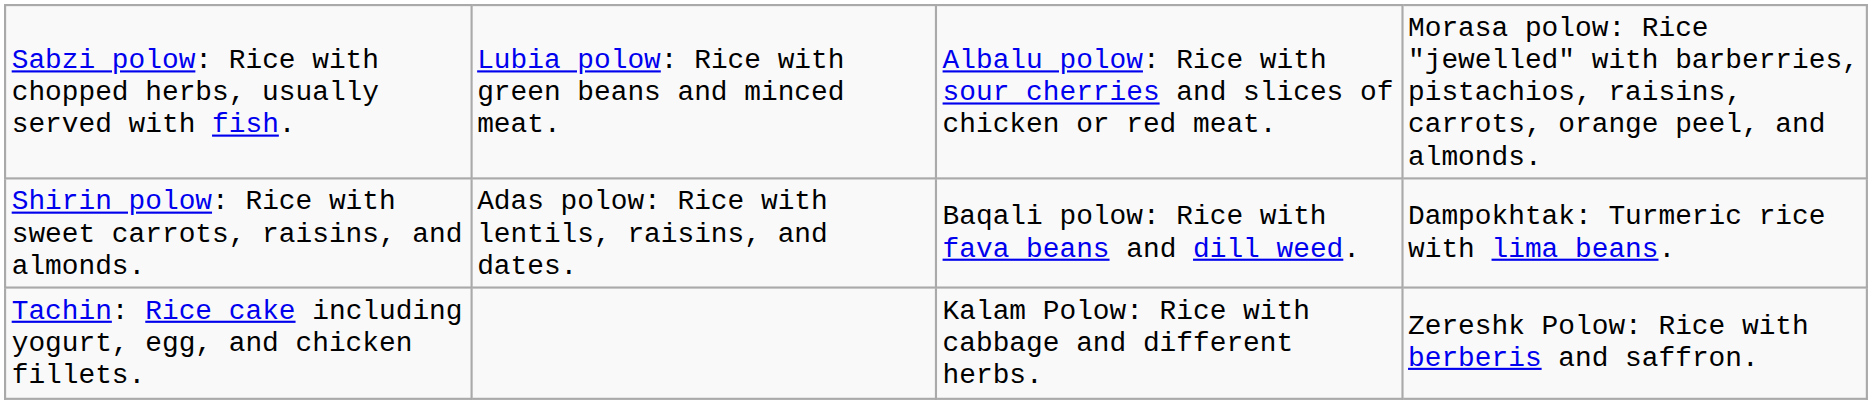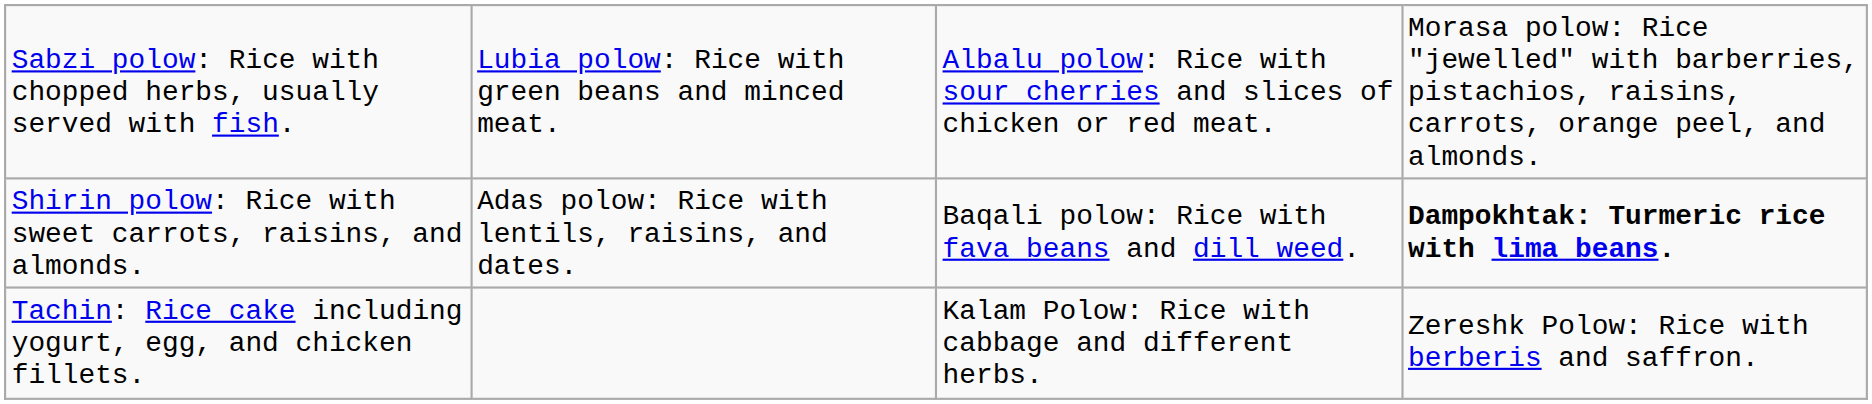(1617, 234) normal -> (1617, 234) bold
